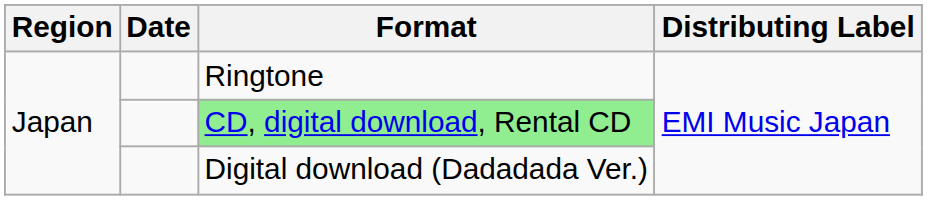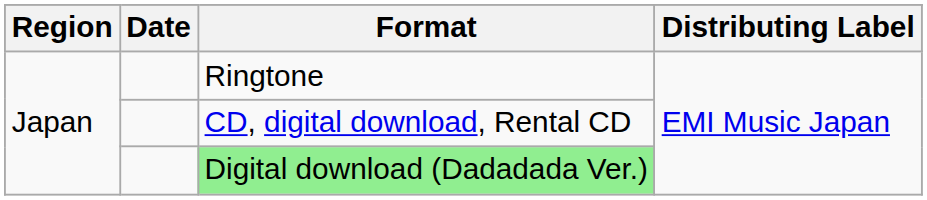(418, 122) lightgreen background -> (418, 122) no background
(426, 169) no background -> (426, 169) lightgreen background
